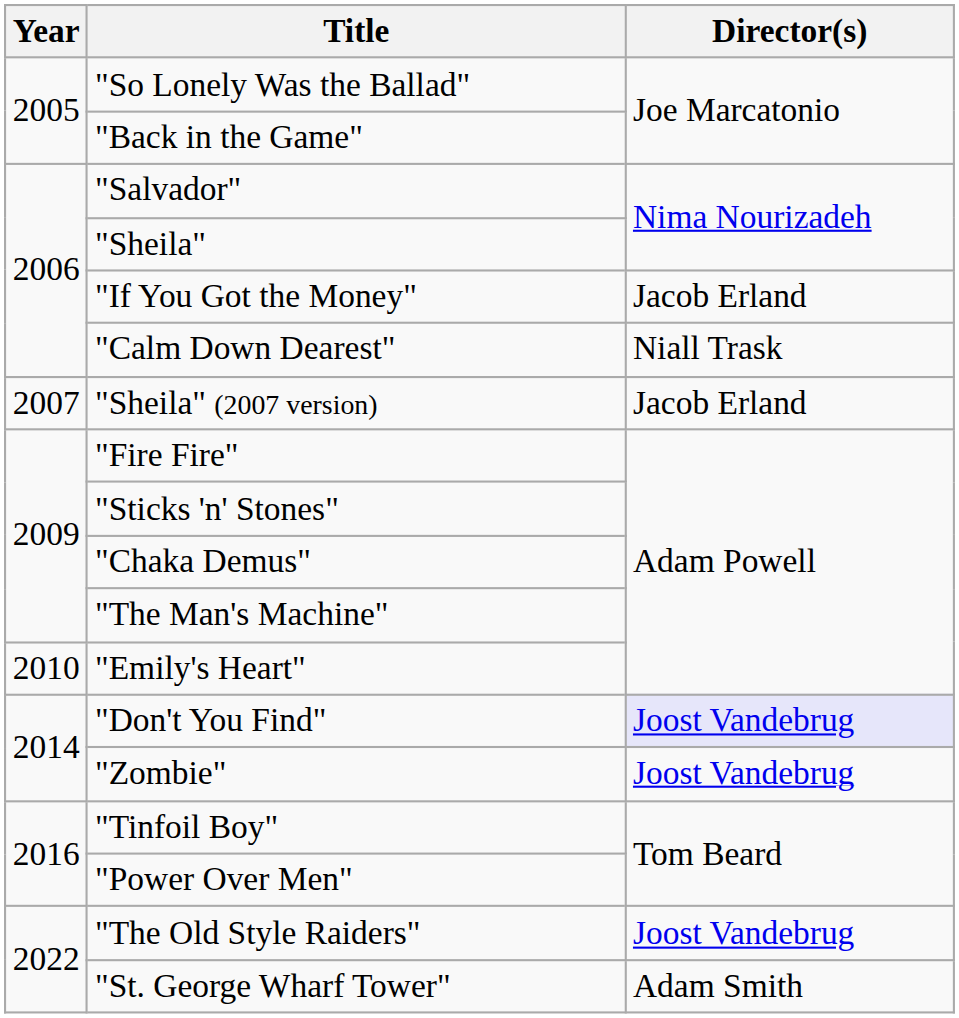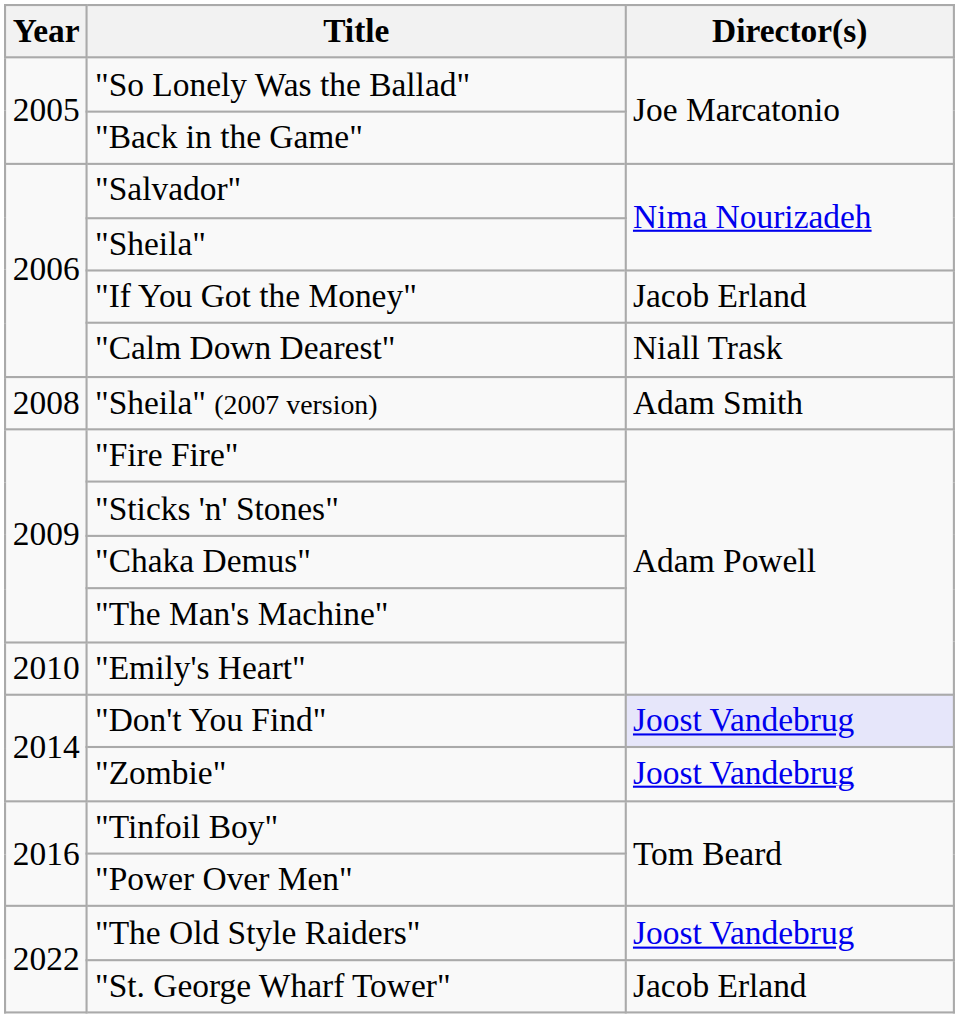(46, 402) 2007 -> (46, 402) 2008
(720, 402) Jacob Erland -> (718, 402) Adam Smith
(718, 985) Adam Smith -> (720, 985) Jacob Erland
